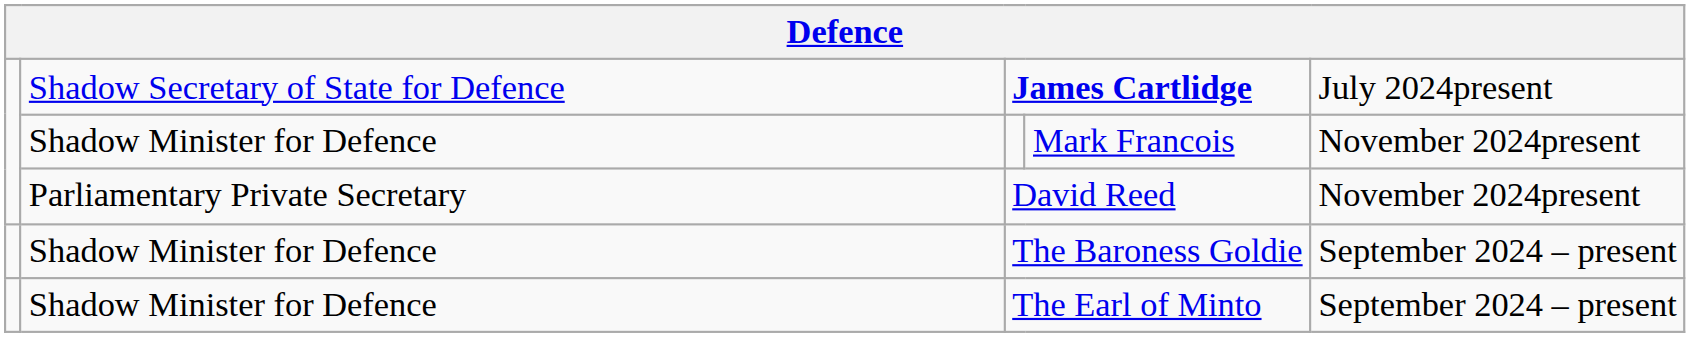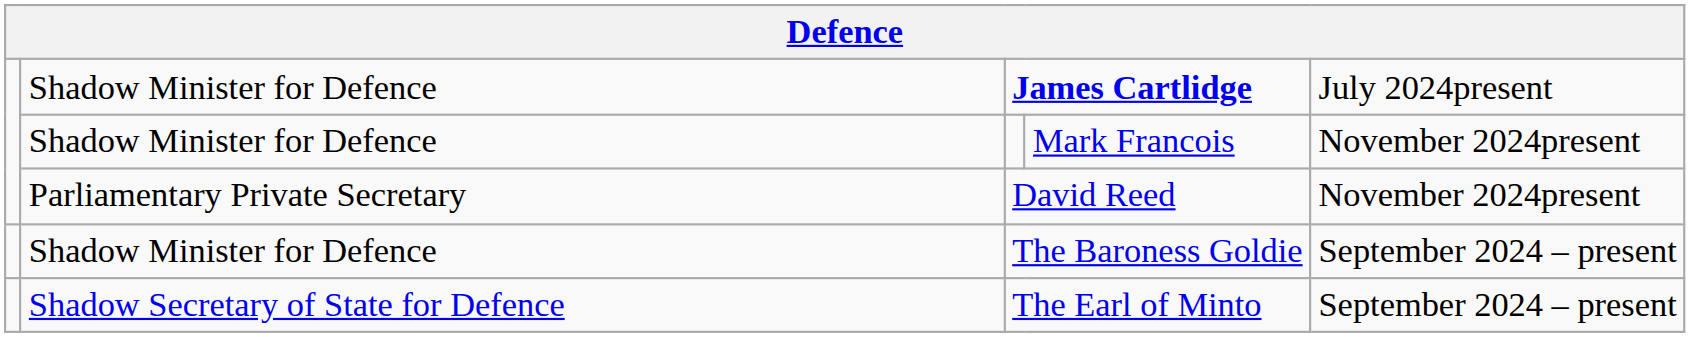(297, 86) Shadow Secretary of State for Defence -> (233, 86) Shadow Minister for Defence
(233, 304) Shadow Minister for Defence -> (297, 304) Shadow Secretary of State for Defence
